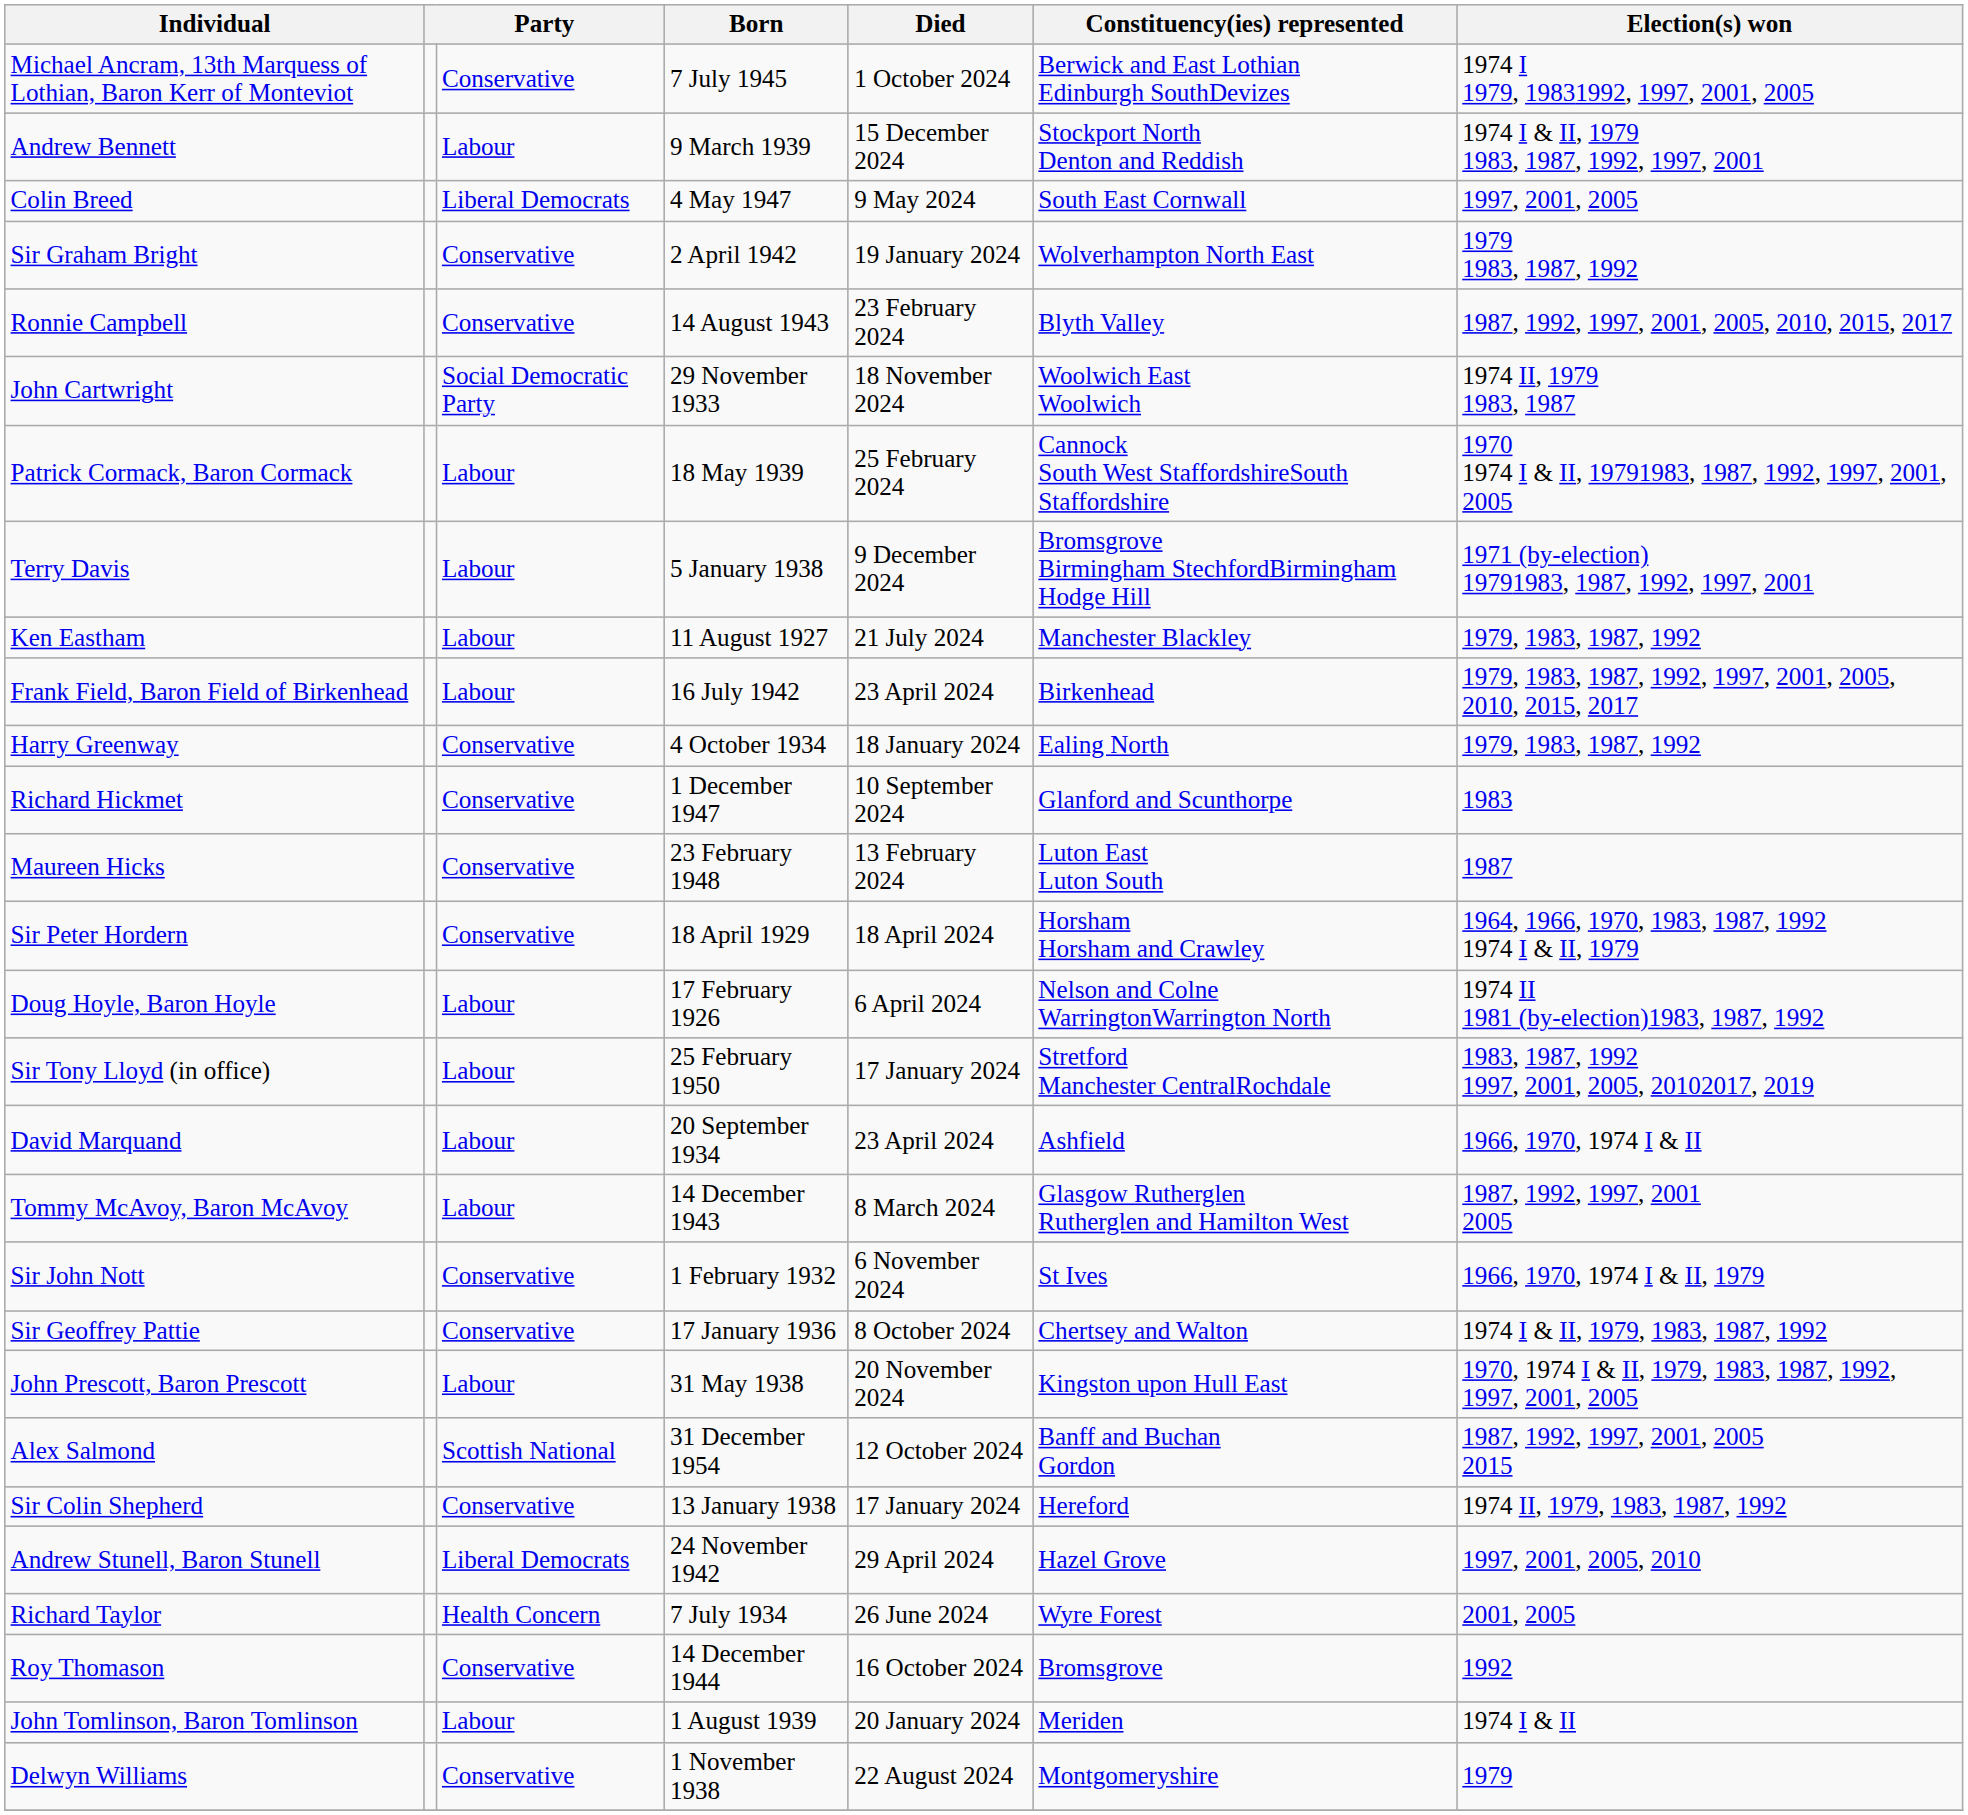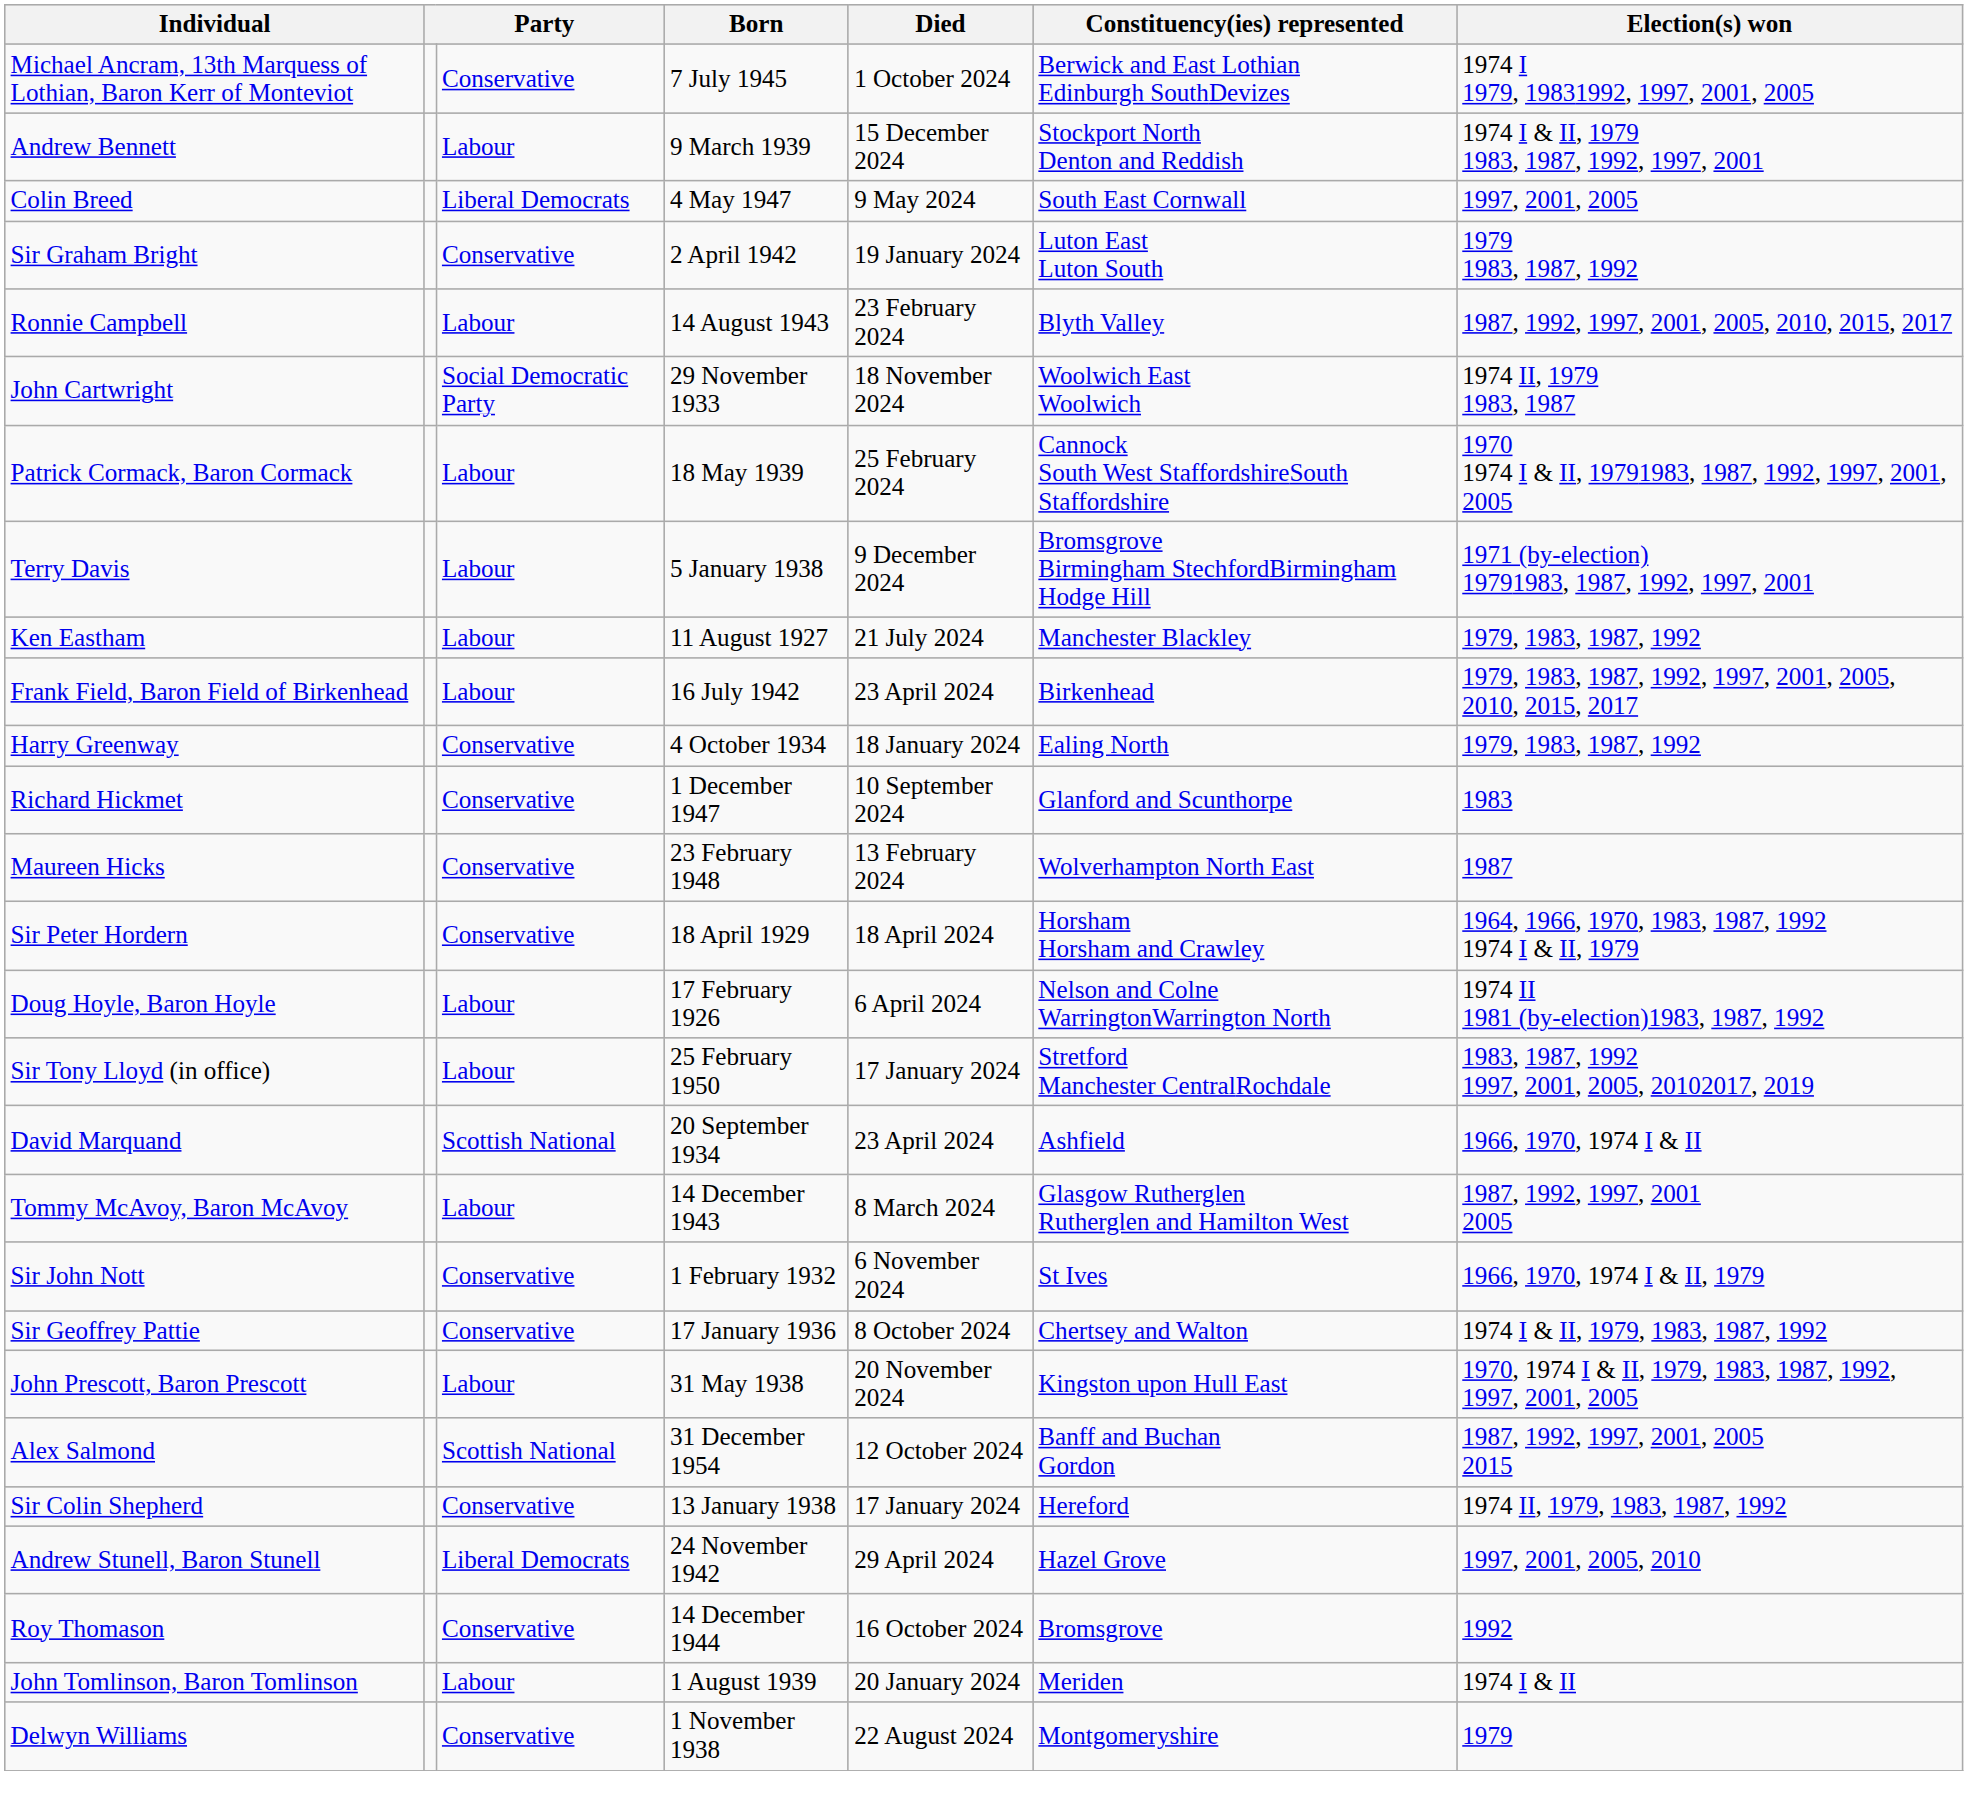(1176, 254) Wolverhampton North East -> (1101, 254) Luton East Luton South
(508, 322) Conservative -> (478, 322) Labour
(1101, 867) Luton East Luton South -> (1176, 867) Wolverhampton North East
(478, 1139) Labour -> (529, 1139) Scottish National
- row: (86, 1613)
